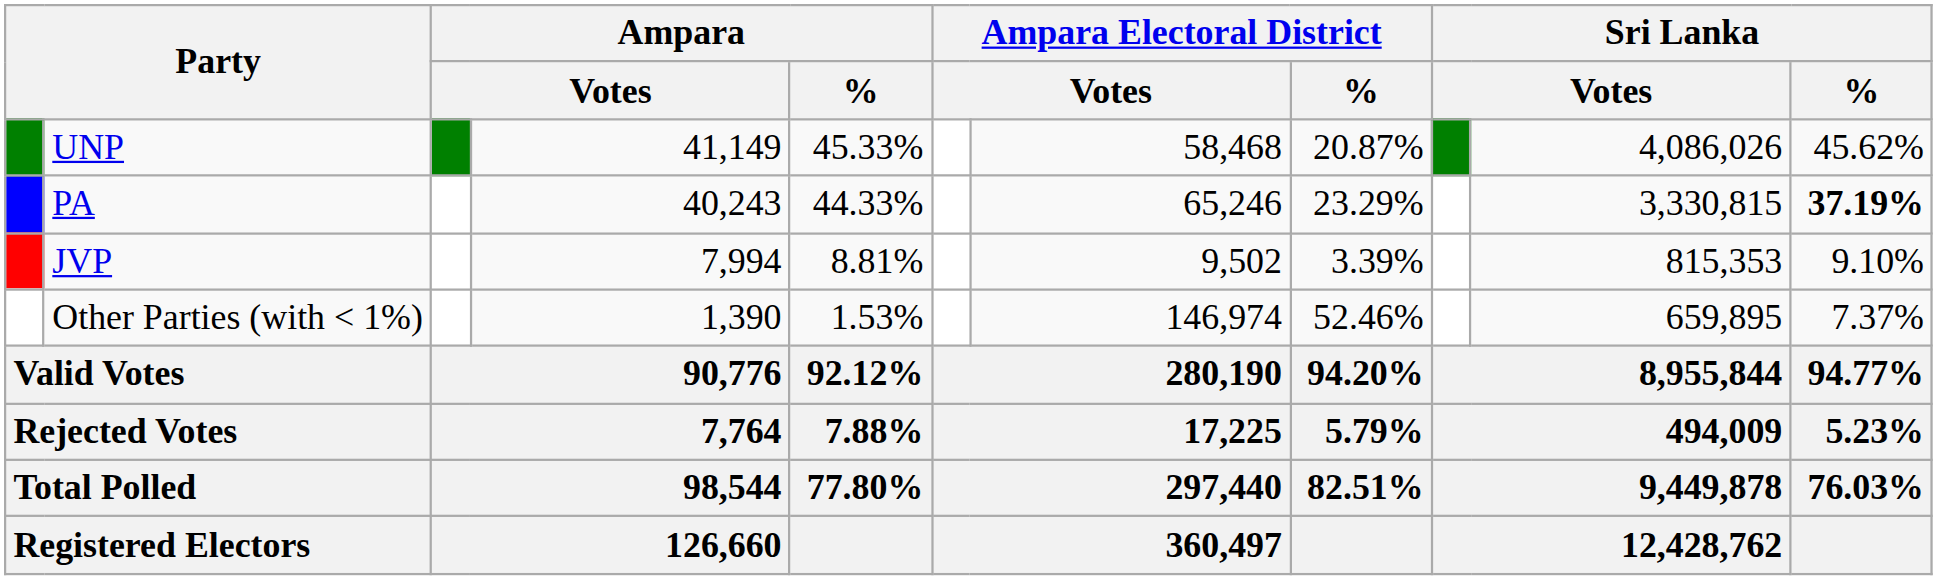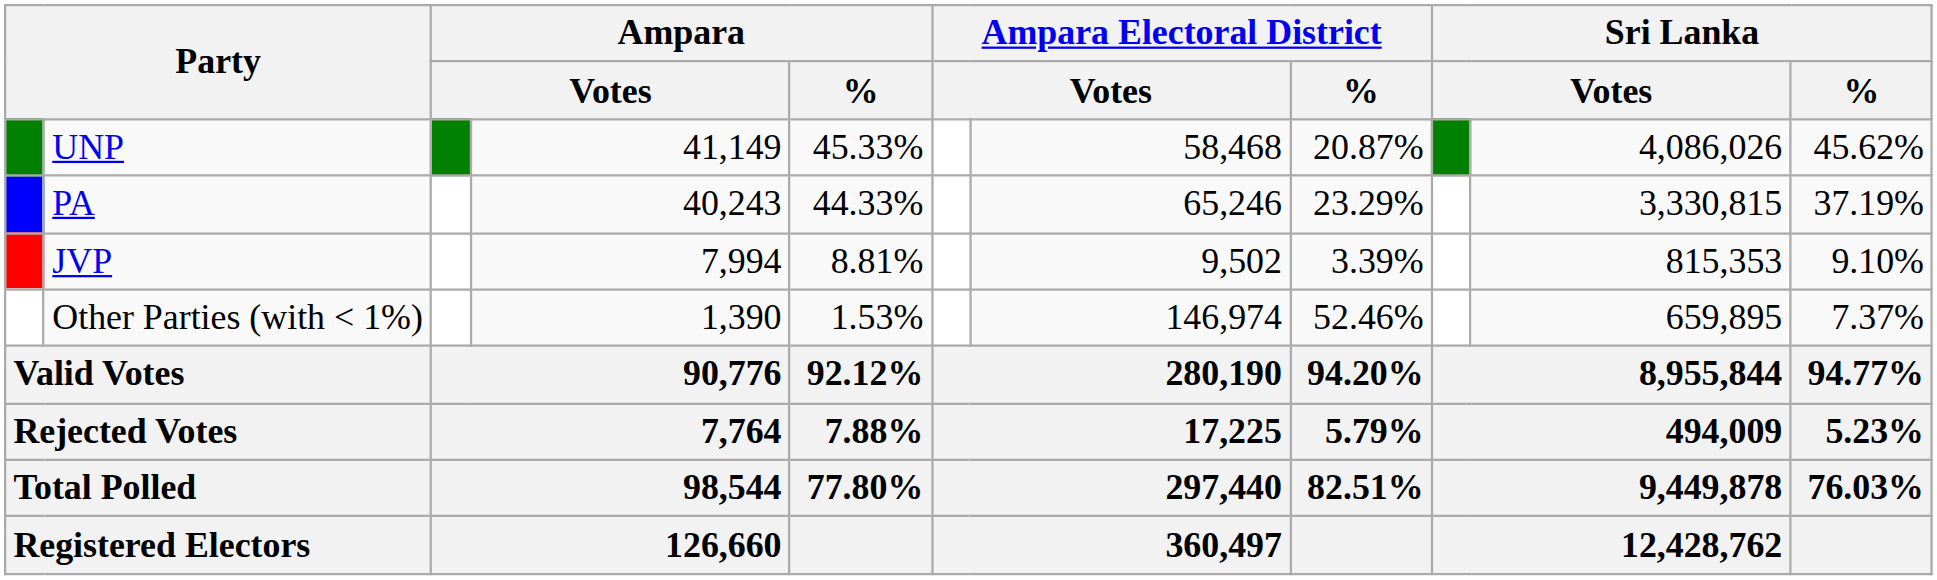(1866, 203) bold -> (1869, 203) normal
